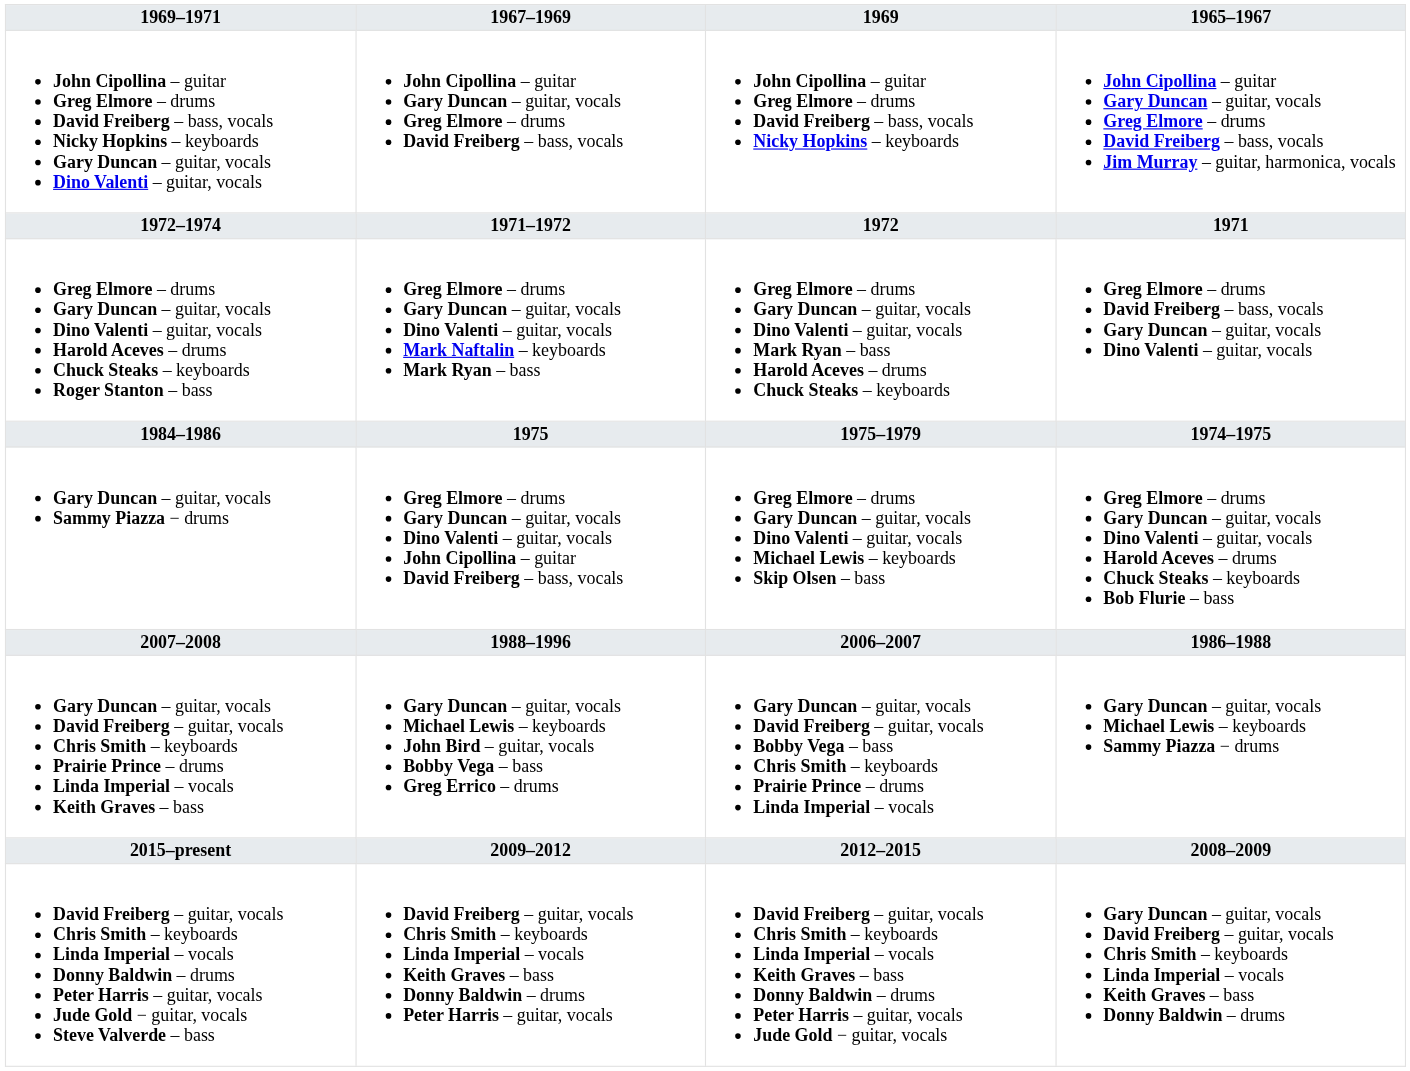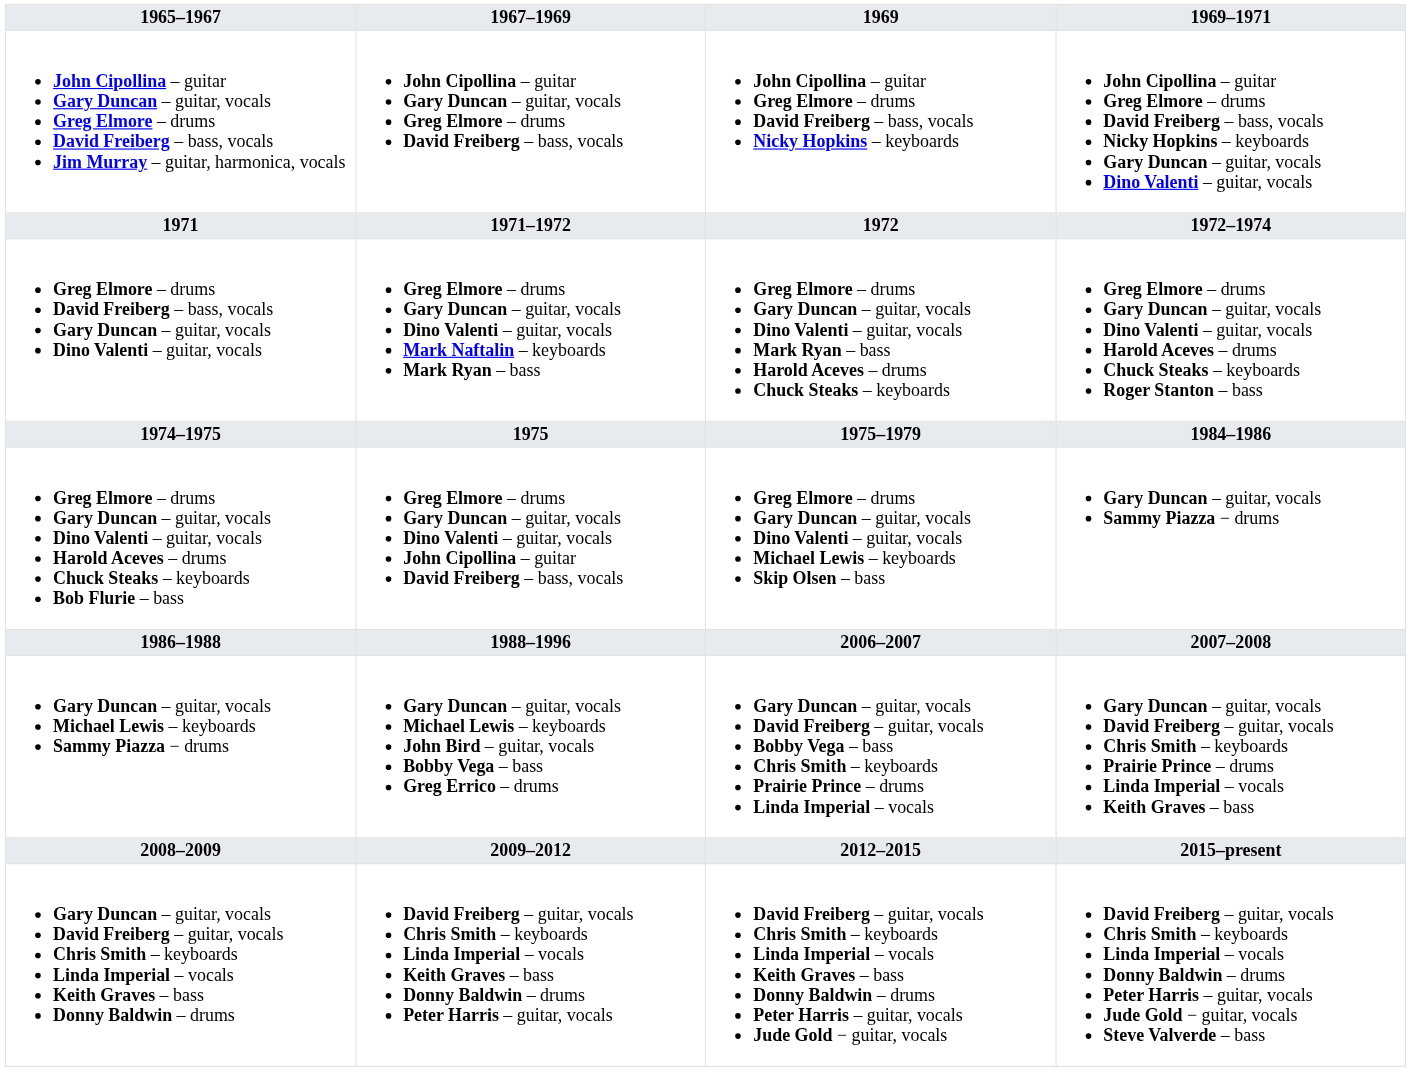columns swapped: (1231, 17) <-> (181, 17)
